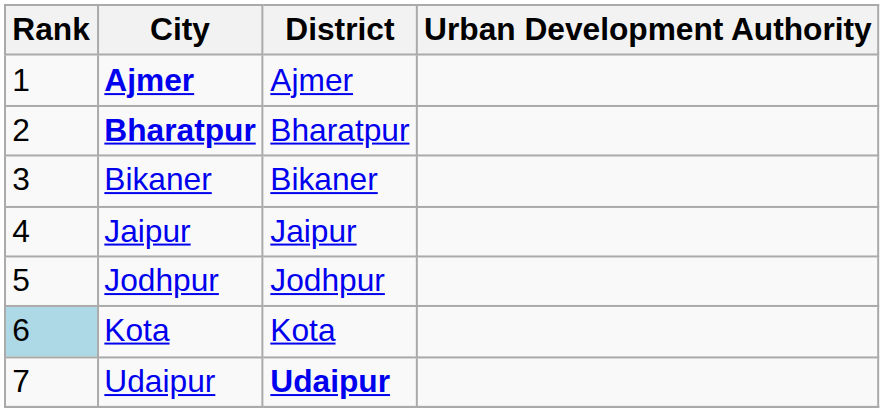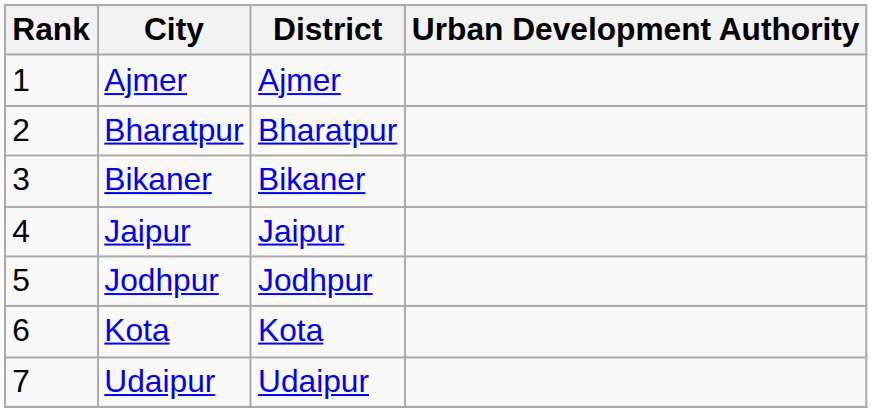(149, 79) bold -> (146, 79) normal
(180, 130) bold -> (174, 130) normal
(21, 331) lightblue background -> (21, 331) no background
(330, 381) bold -> (314, 381) normal
